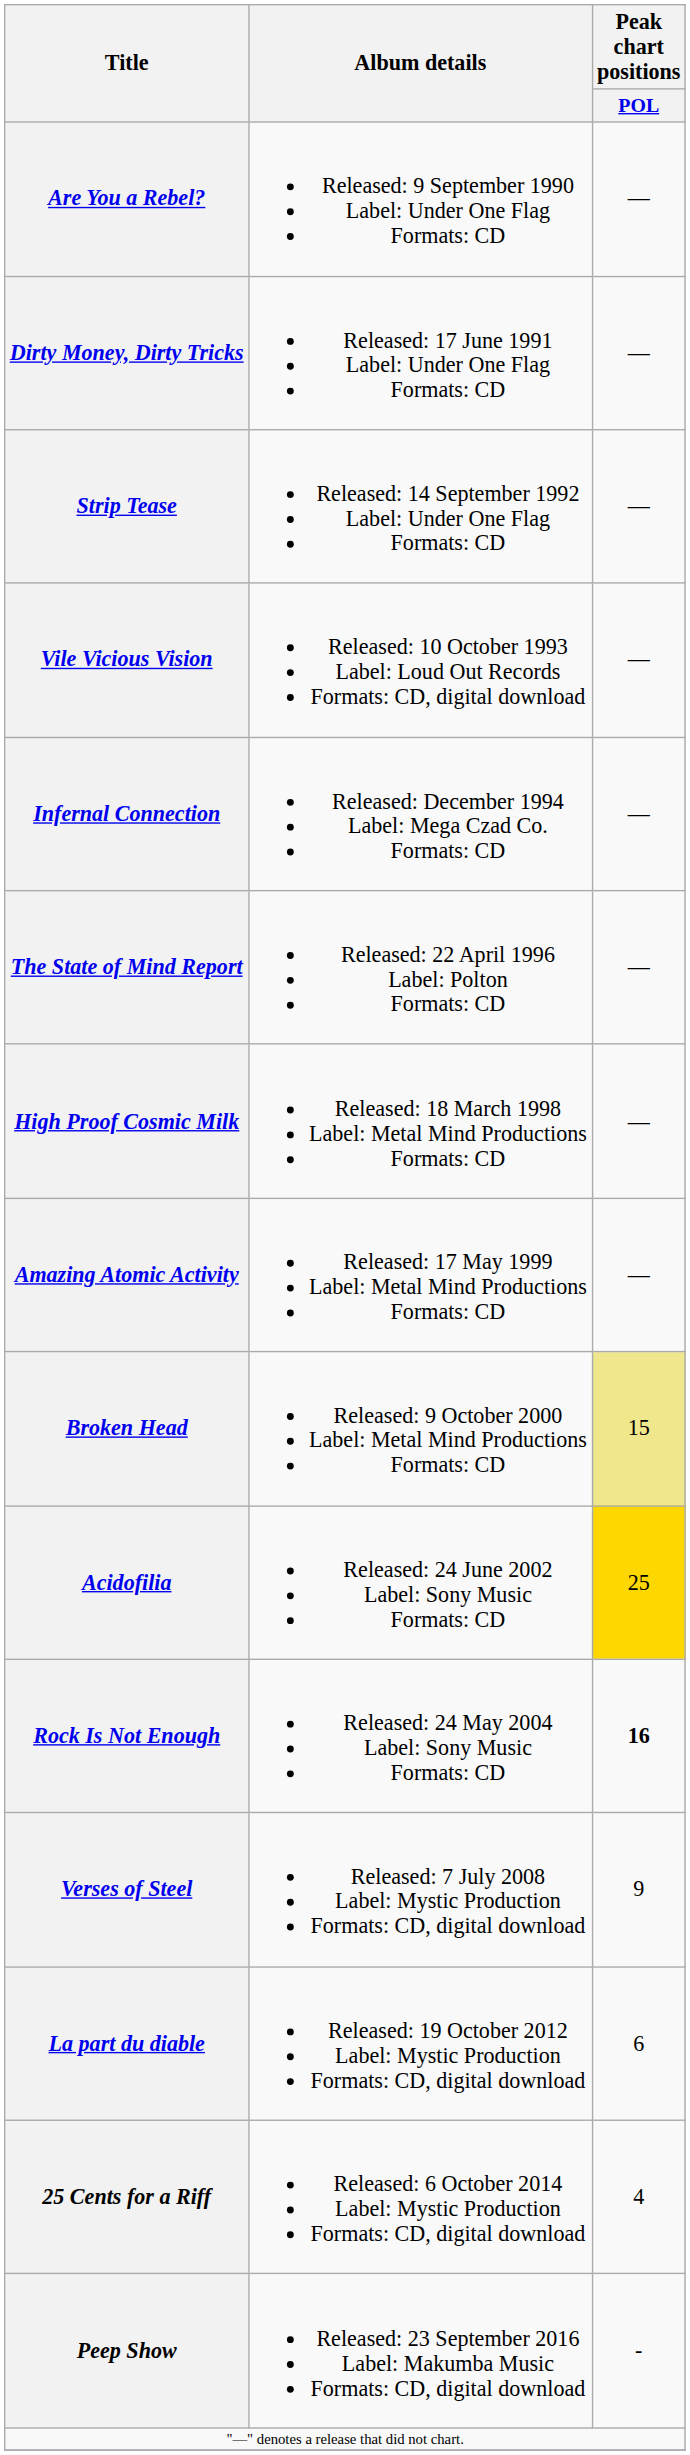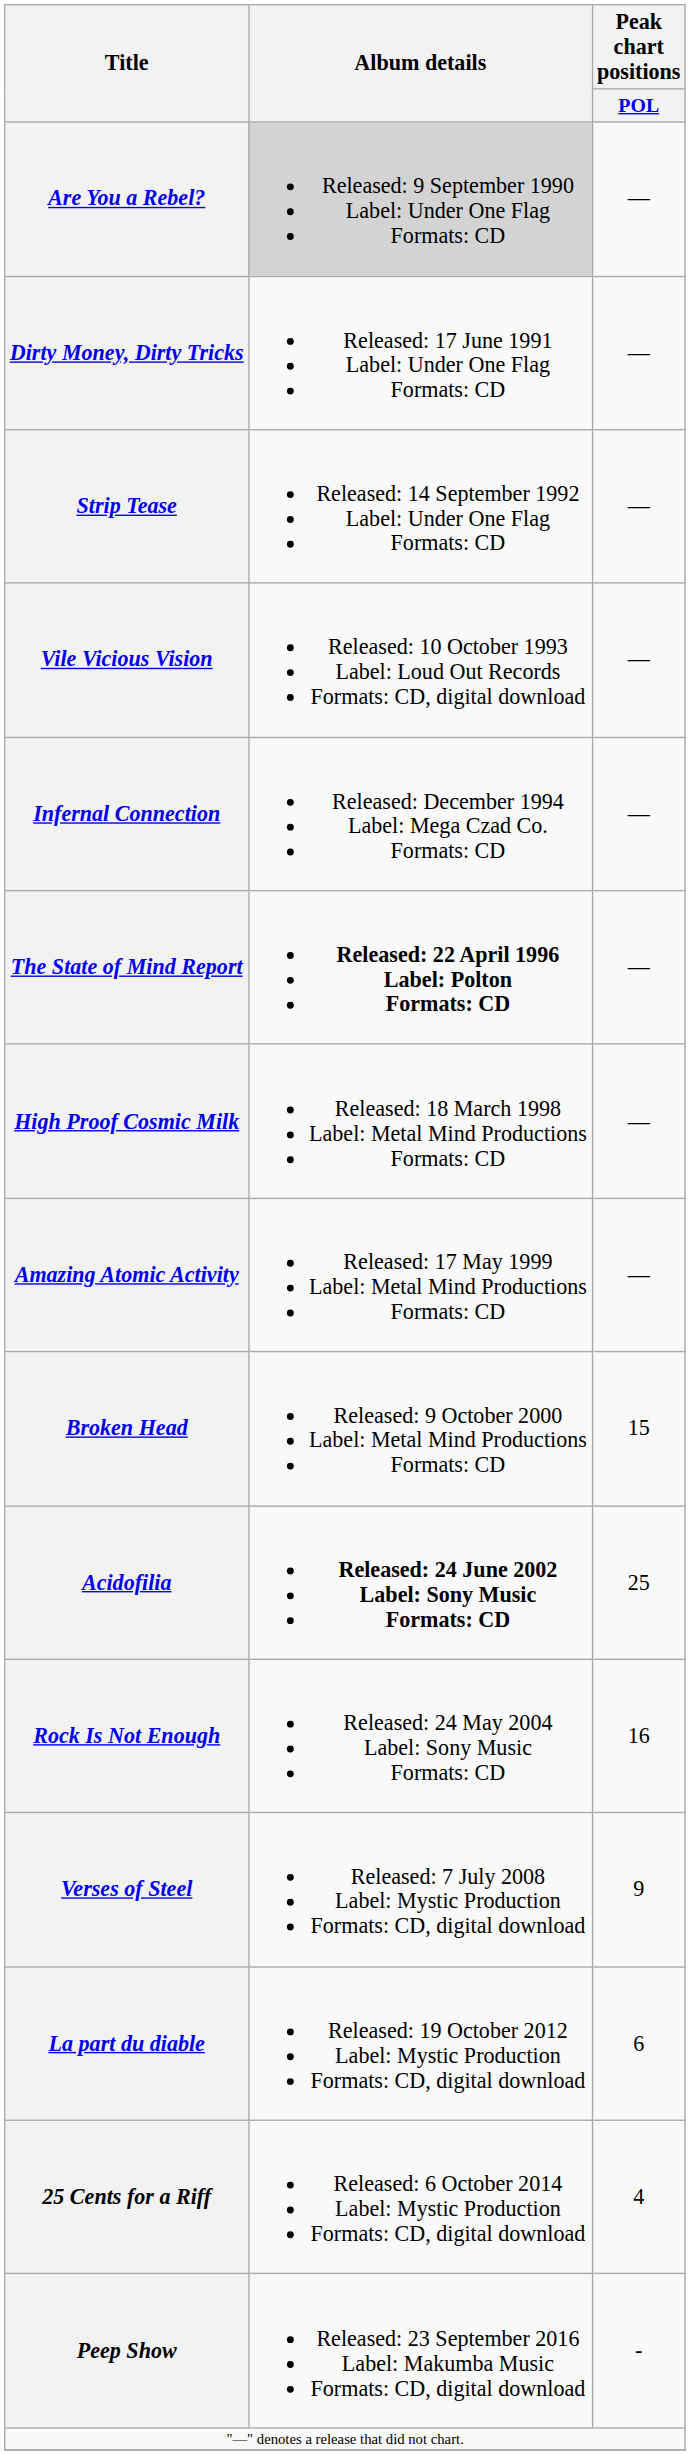(420, 211) no background -> (420, 211) lightgrey background
(420, 980) normal -> (420, 980) bold
(639, 1428) khaki background -> (639, 1428) no background
(420, 1595) normal -> (420, 1595) bold
(639, 1582) gold background -> (639, 1582) no background
(639, 1735) bold -> (639, 1735) normal
